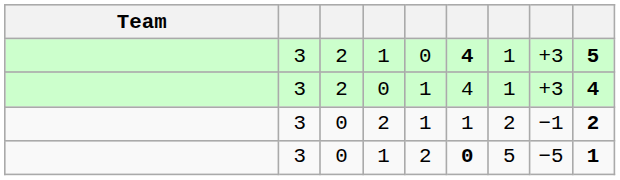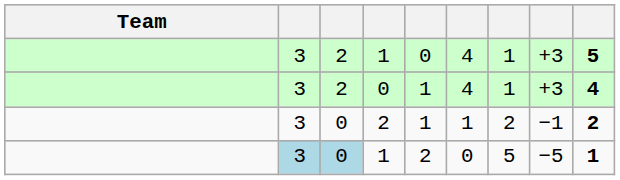(467, 56) bold -> (467, 56) normal
(300, 157) no background -> (300, 157) lightblue background
(342, 157) no background -> (342, 157) lightblue background
(467, 157) bold -> (467, 157) normal
